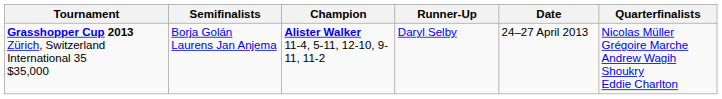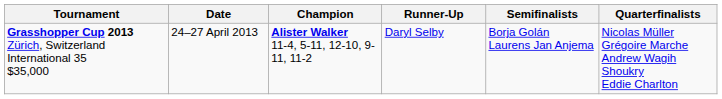columns swapped: (549, 14) <-> (225, 14)
